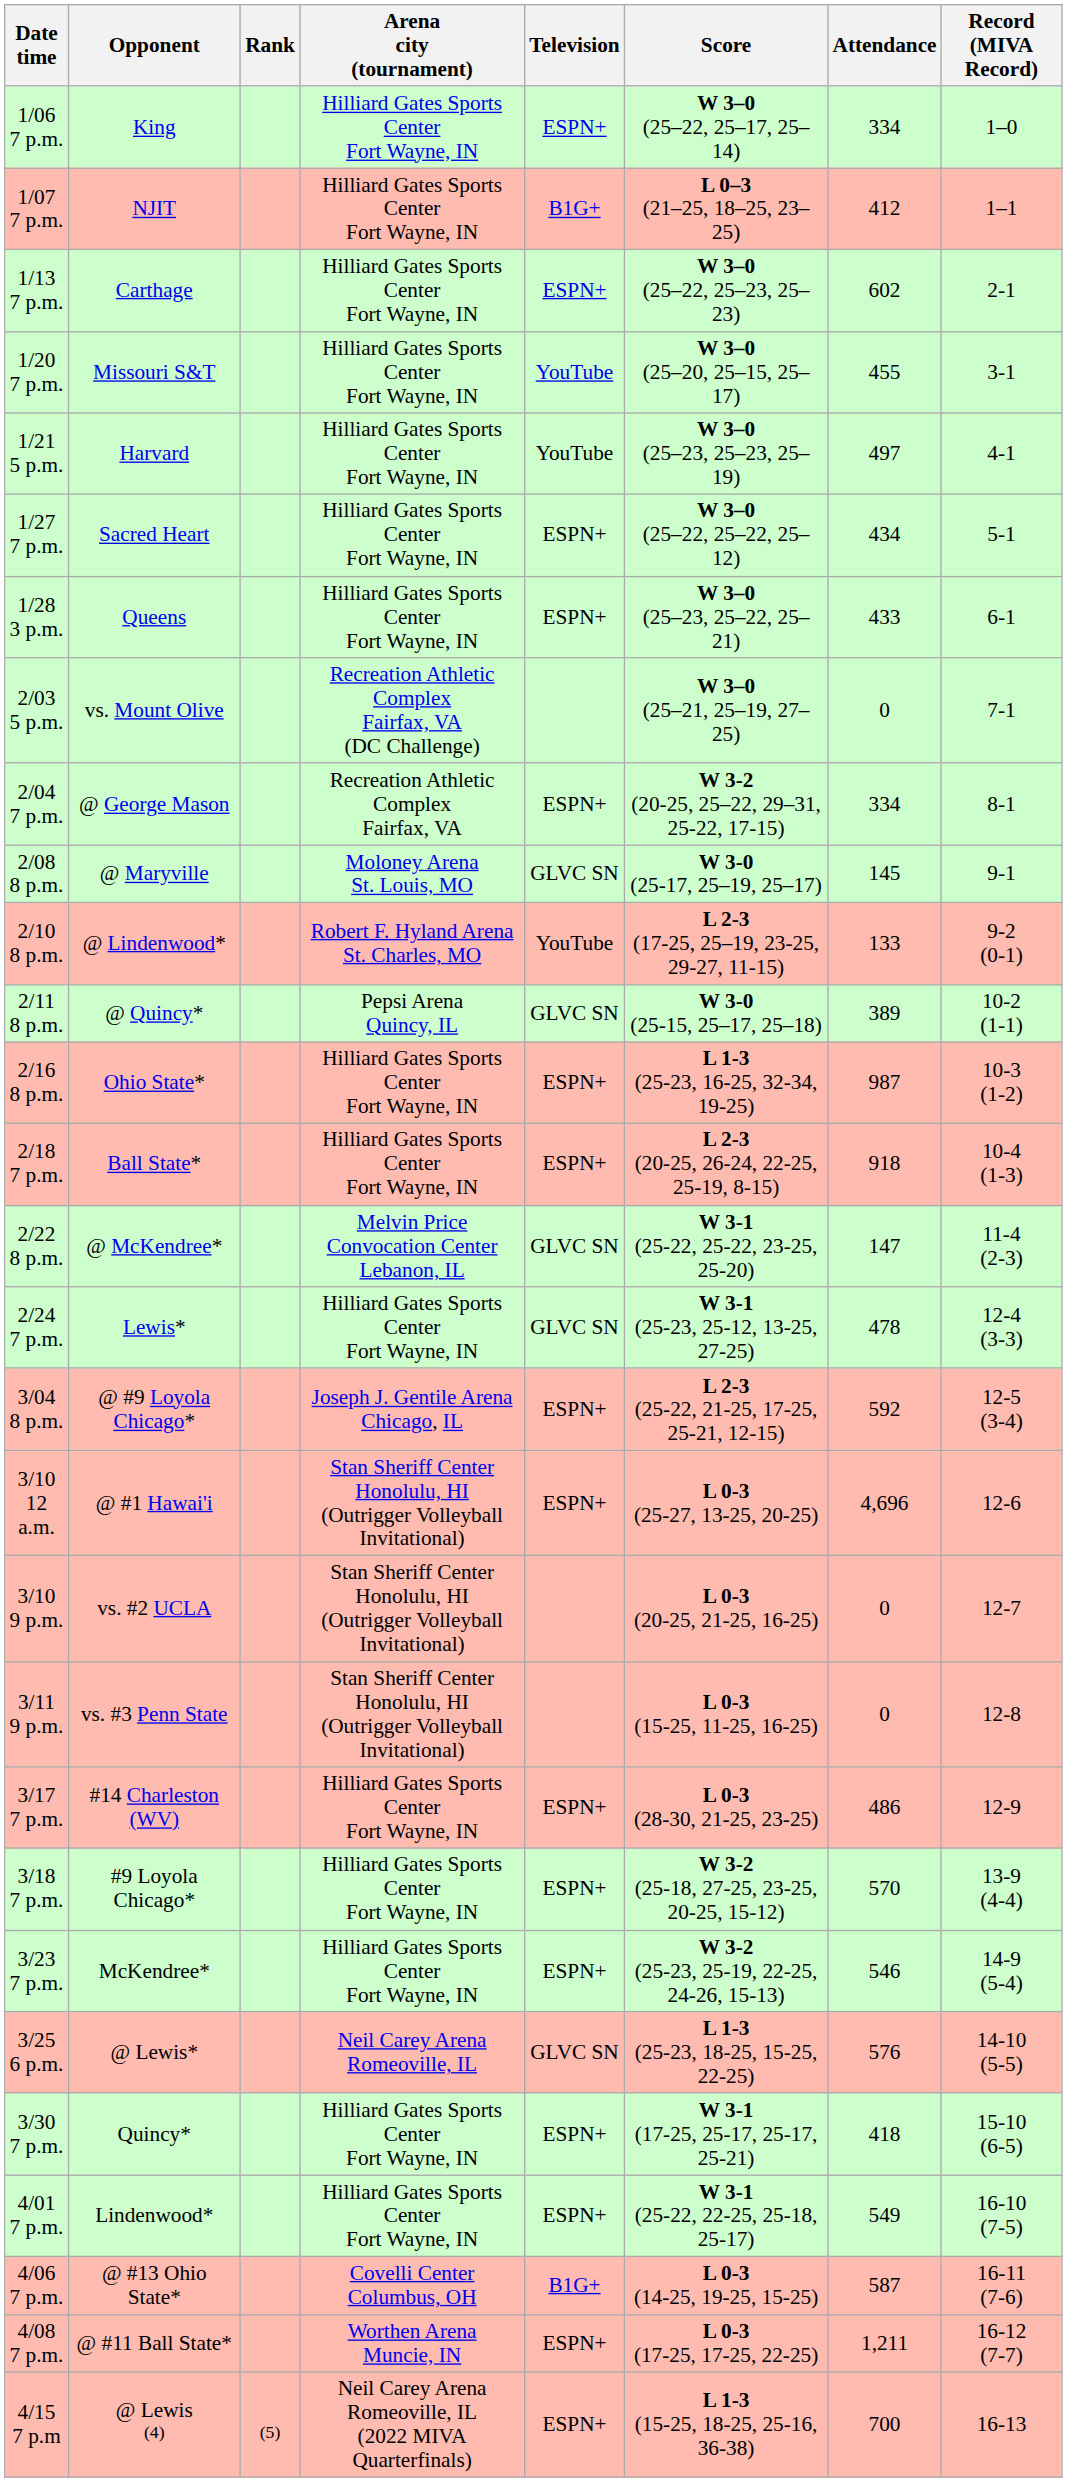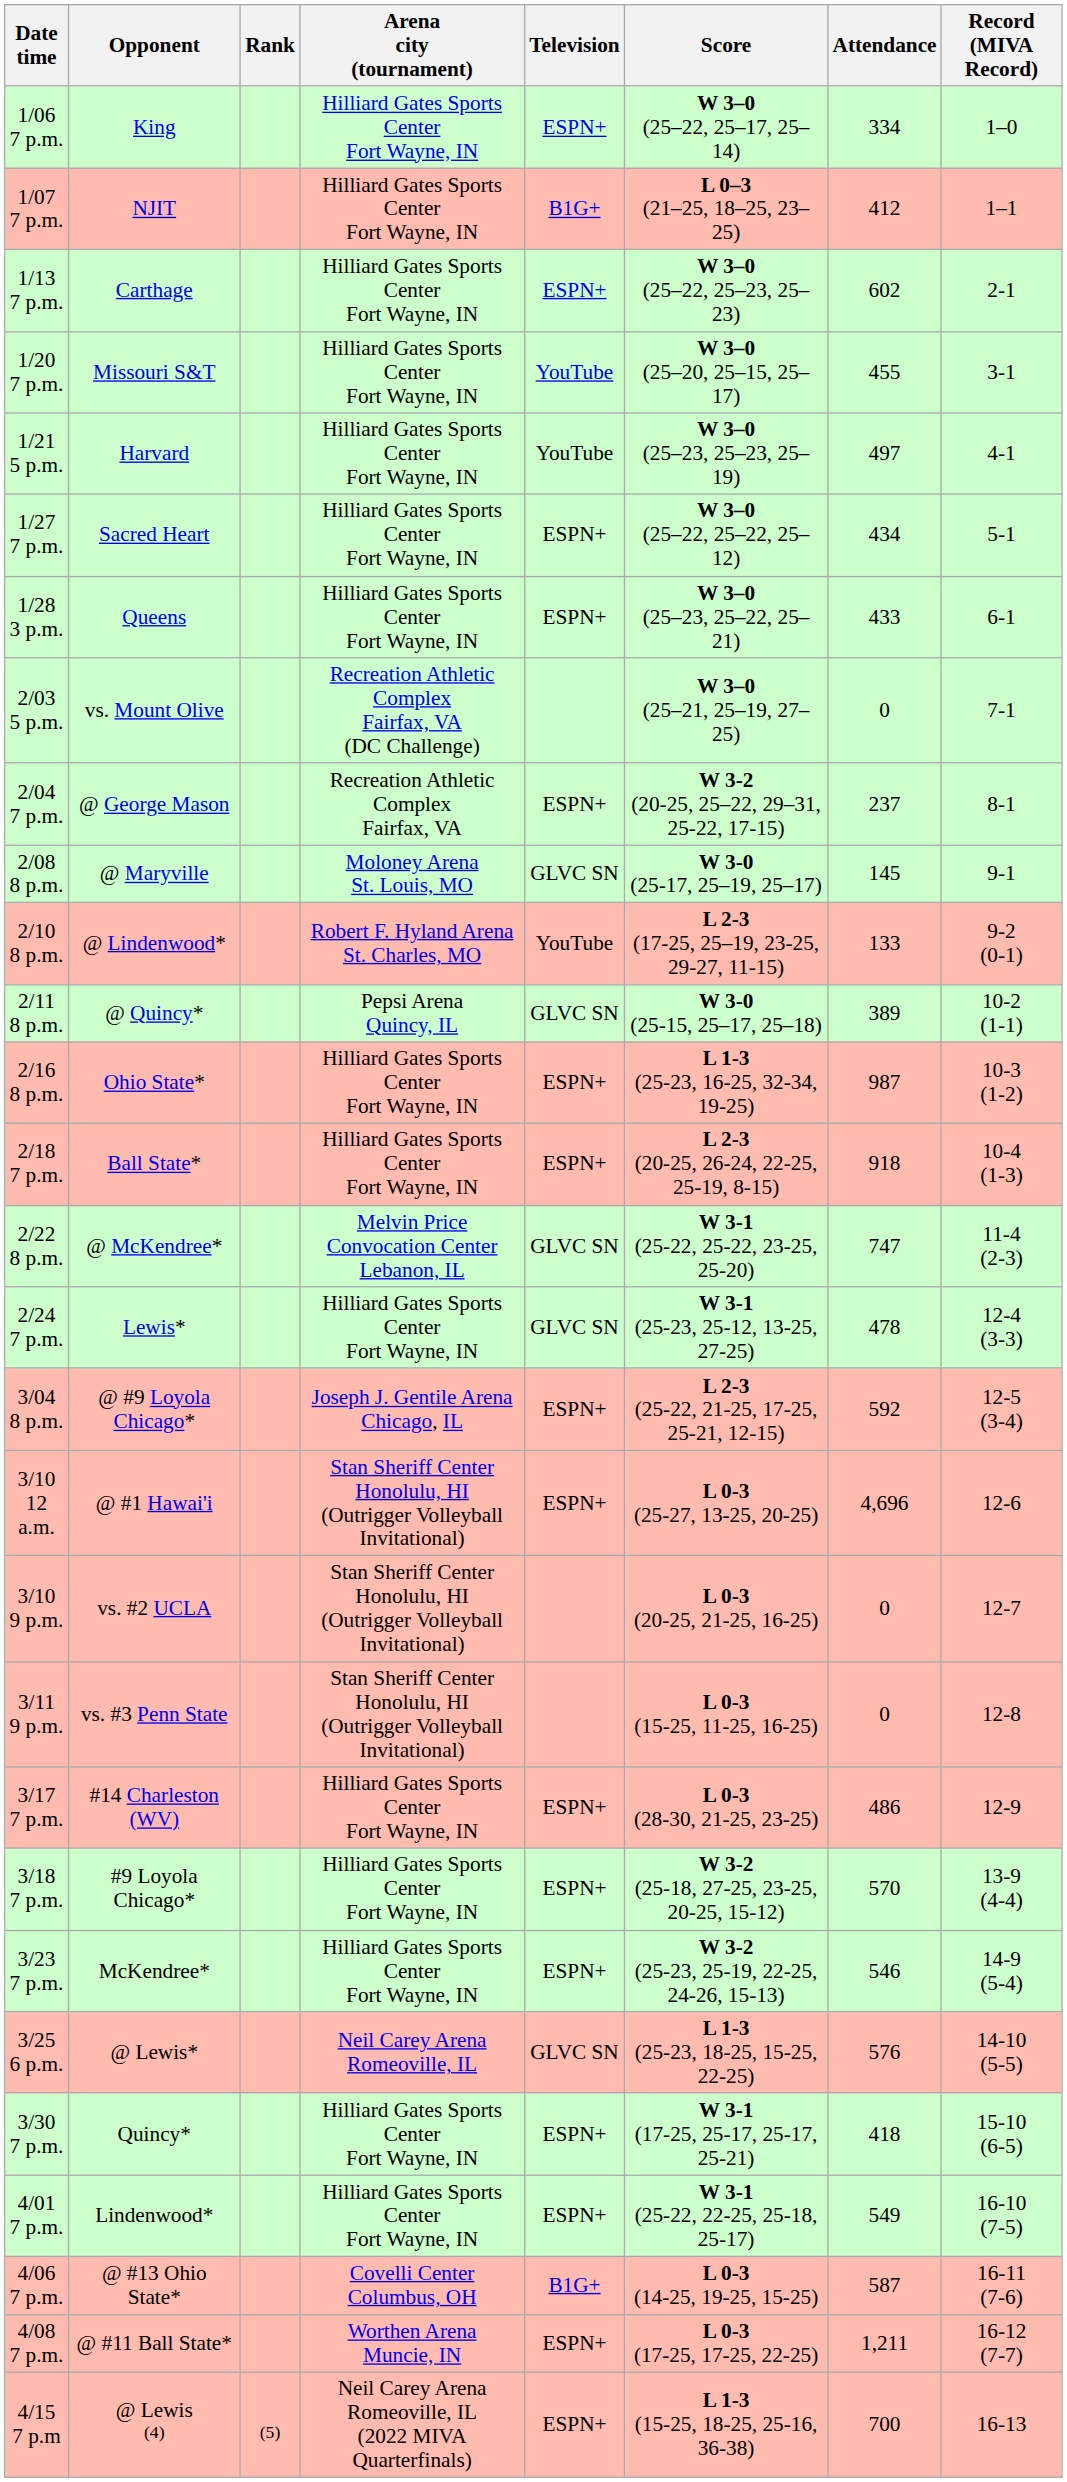(885, 803) 334 -> (885, 803) 237
(885, 1245) 147 -> (885, 1245) 747
